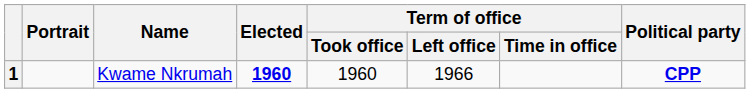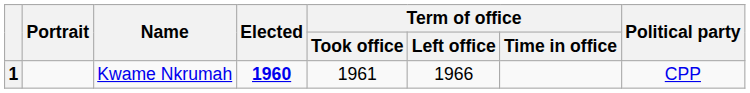(357, 74) 1960 -> (357, 74) 1961
(683, 74) bold -> (683, 74) normal
